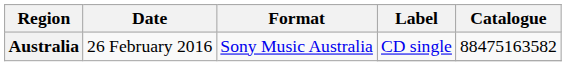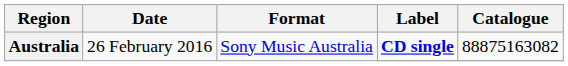(416, 46) normal -> (417, 46) bold
(508, 46) 88475163582 -> (510, 46) 88875163082
